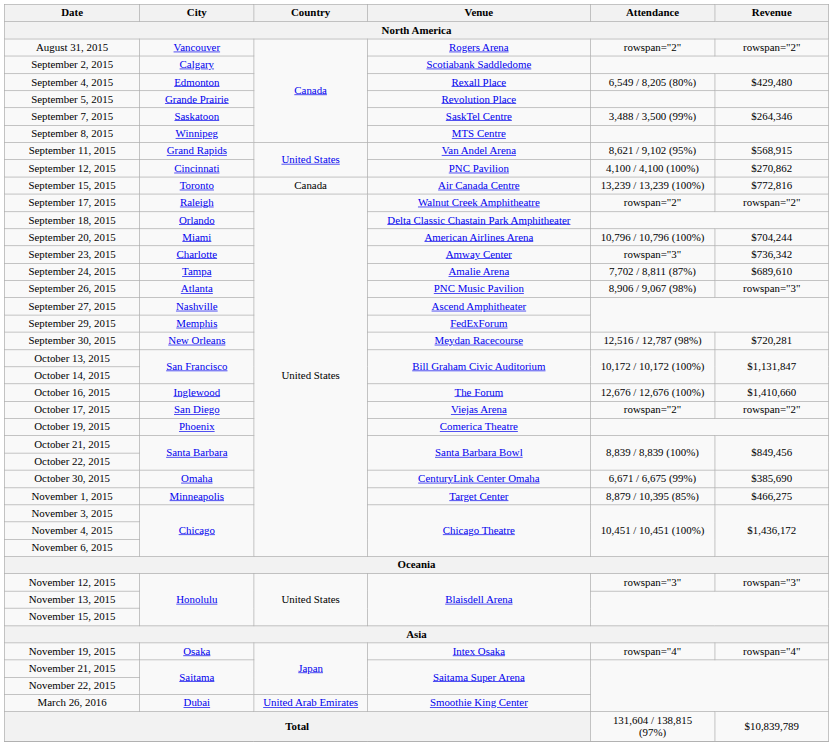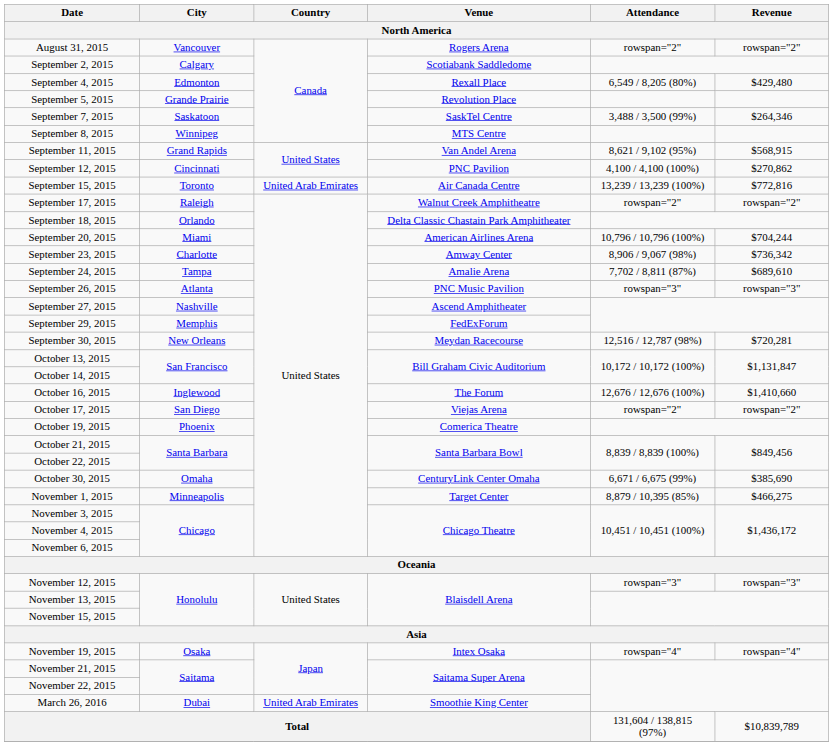(311, 185) Canada -> (311, 185) United Arab Emirates
(653, 254) rowspan="3" -> (653, 254) 8,906 / 9,067 (98%)
(653, 289) 8,906 / 9,067 (98%) -> (653, 289) rowspan="3"
